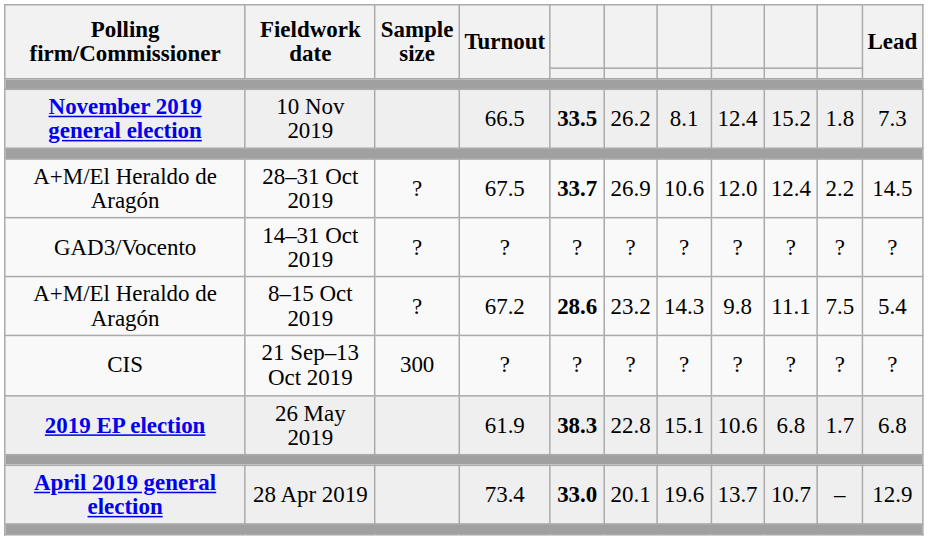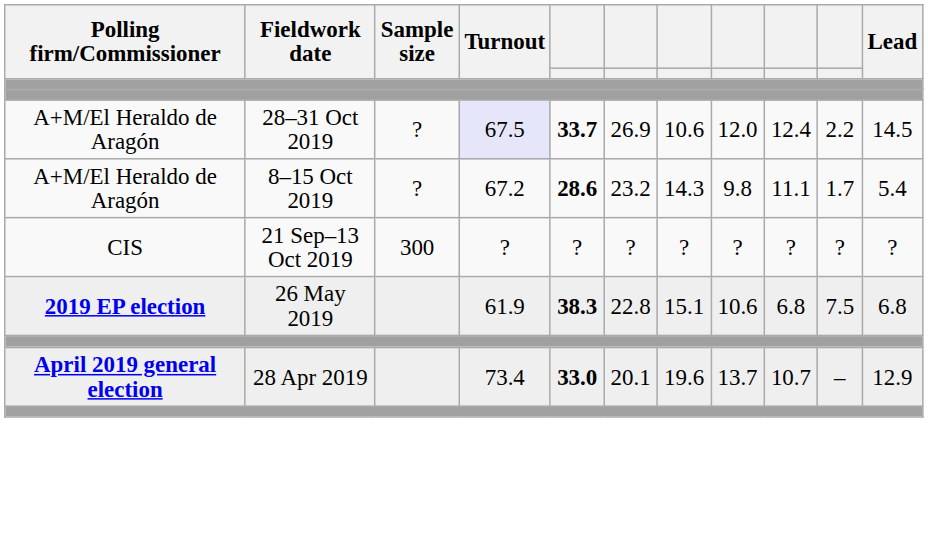- row: (125, 118)
(505, 188) no background -> (505, 129) lavender background
- row: (125, 247)
(840, 306) 7.5 -> (840, 188) 1.7
(840, 424) 1.7 -> (840, 306) 7.5
